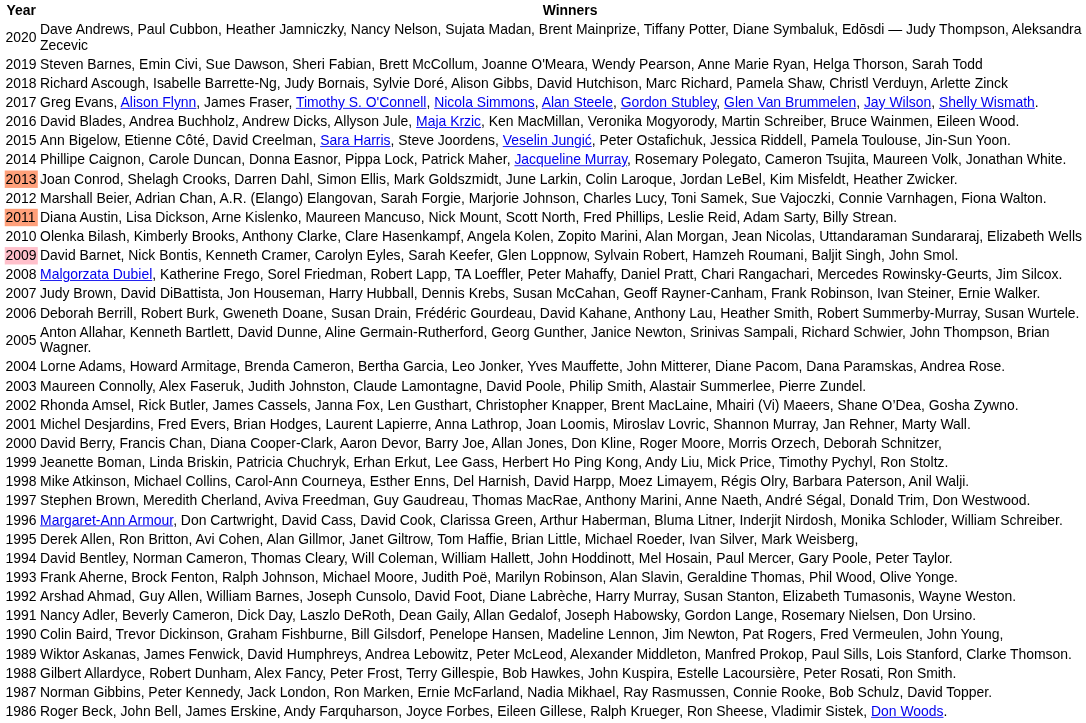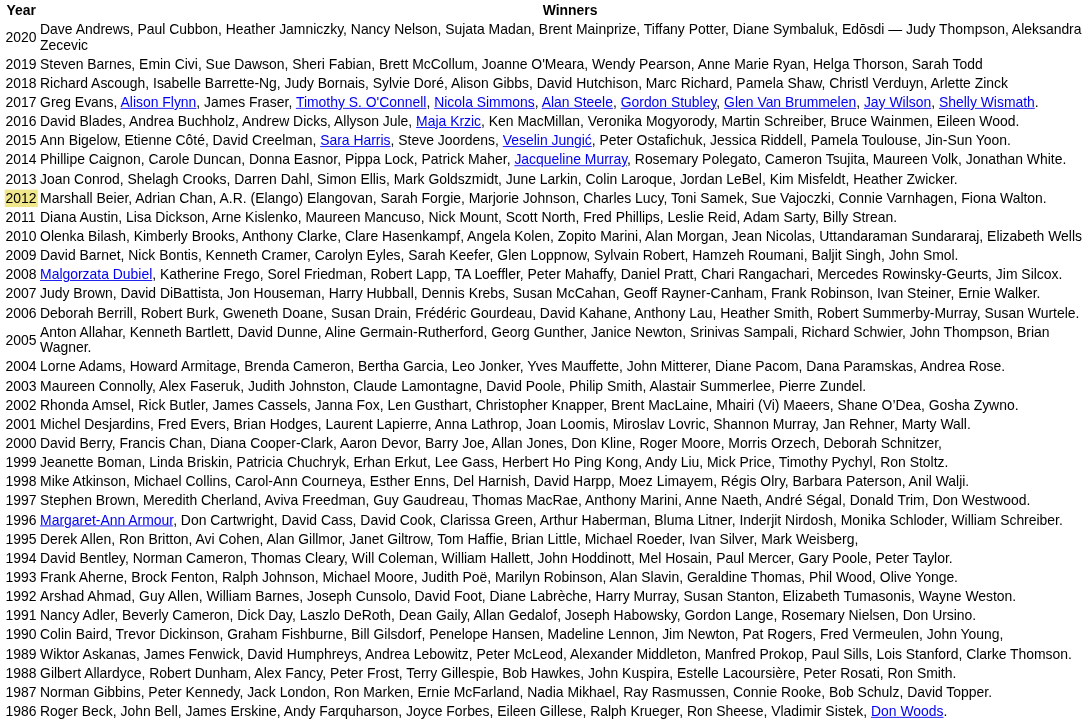(21, 179) lightsalmon background -> (21, 179) no background
(21, 198) no background -> (21, 198) khaki background
(21, 217) lightsalmon background -> (21, 217) no background
(21, 255) pink background -> (21, 255) no background
